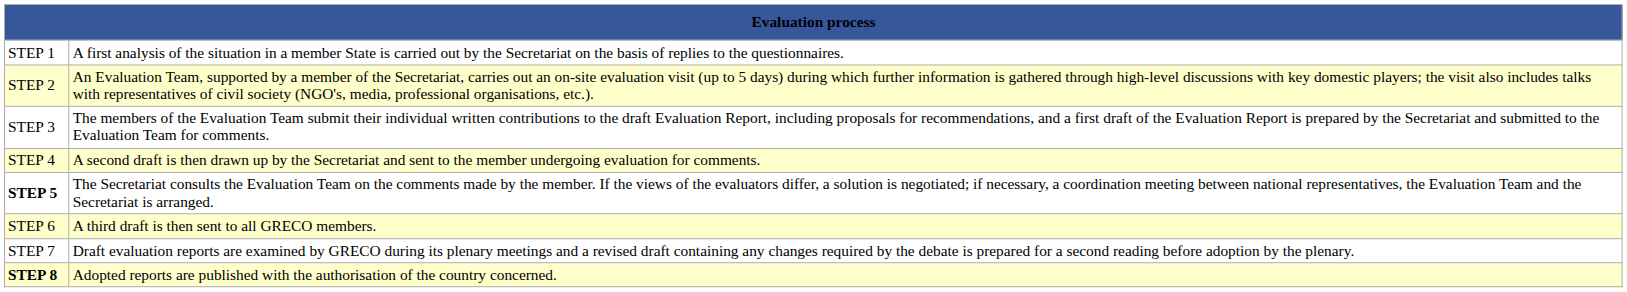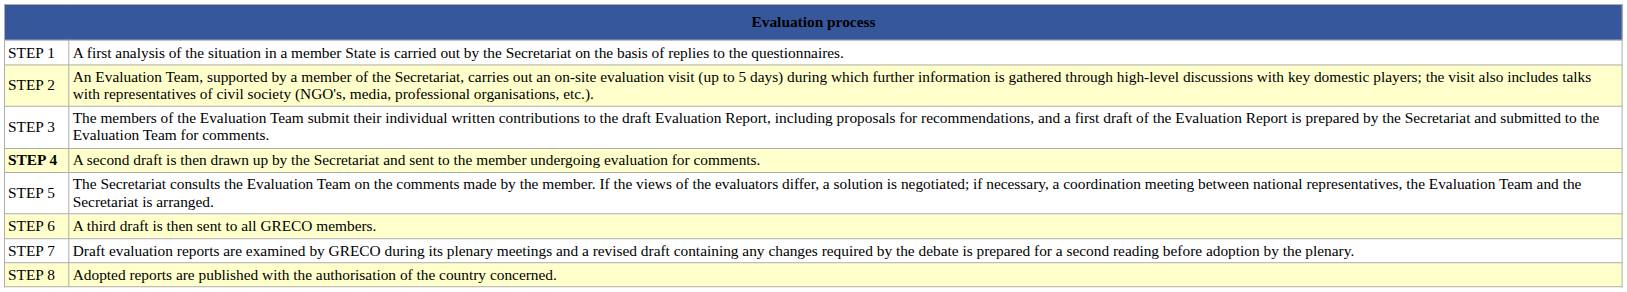(31, 160) normal -> (33, 160) bold
(33, 193) bold -> (31, 193) normal
(33, 274) bold -> (31, 274) normal
